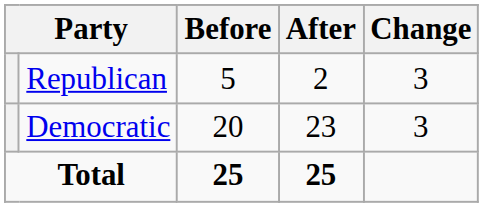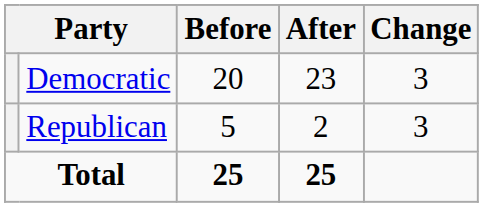rows swapped: (98, 126) <-> (97, 77)
